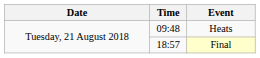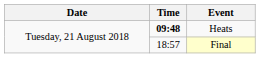(168, 28) normal -> (168, 28) bold
